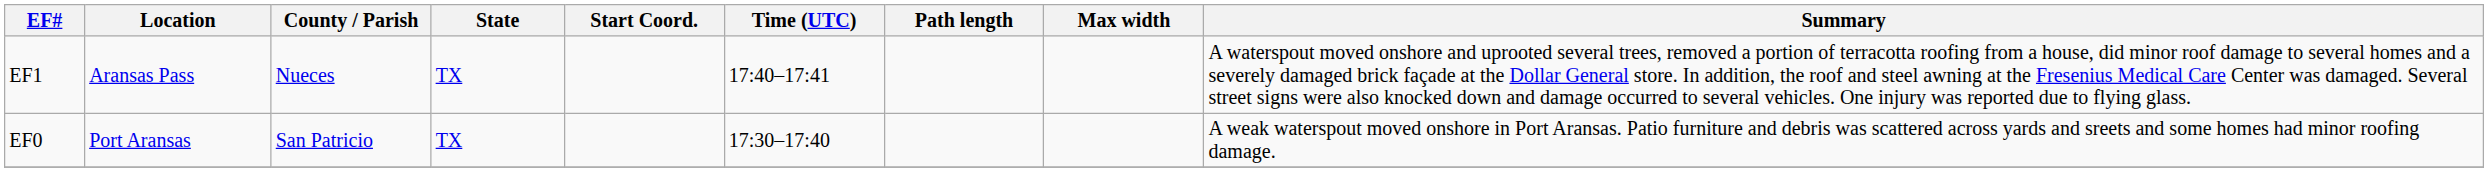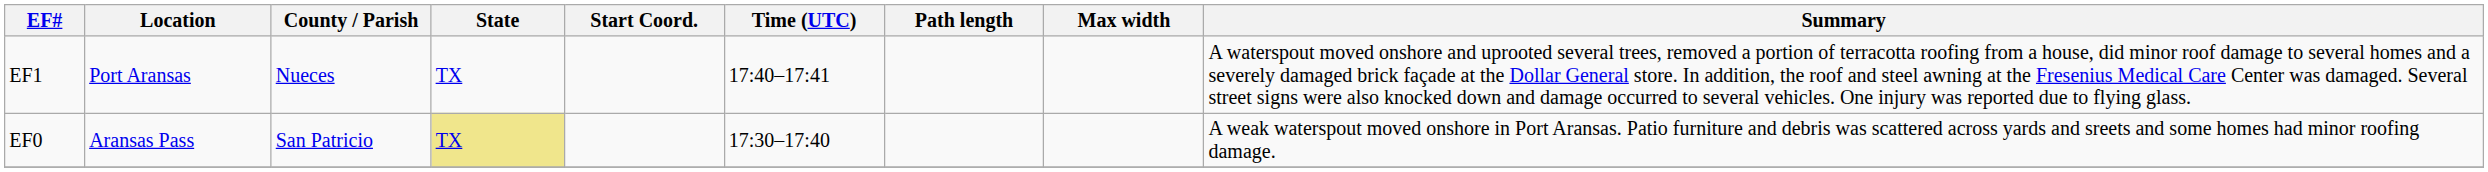(142, 74) Aransas Pass -> (140, 74) Port Aransas
(140, 140) Port Aransas -> (142, 140) Aransas Pass
(449, 140) no background -> (449, 140) khaki background
